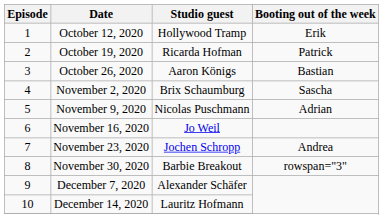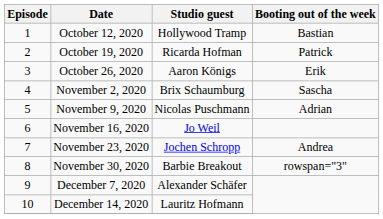(315, 33) Erik -> (315, 33) Bastian
(315, 71) Bastian -> (315, 71) Erik
